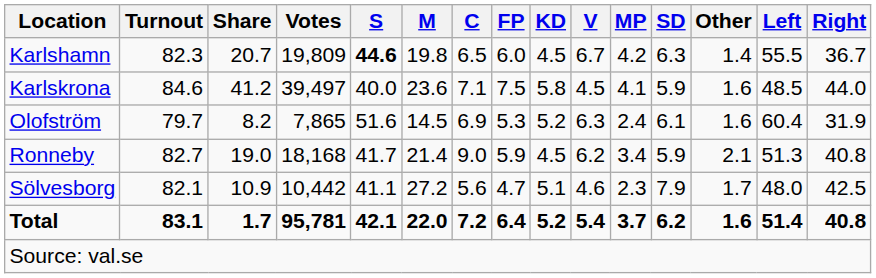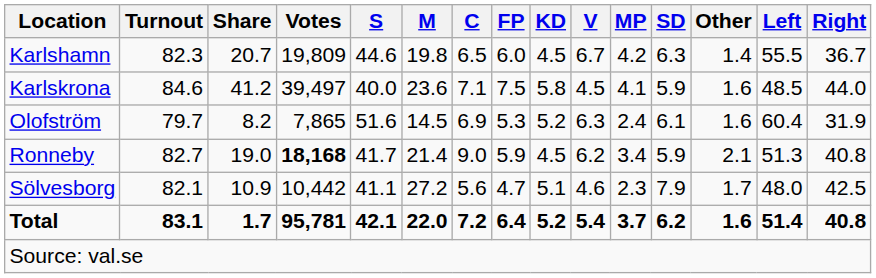(376, 54) bold -> (376, 54) normal
(314, 155) normal -> (314, 155) bold
